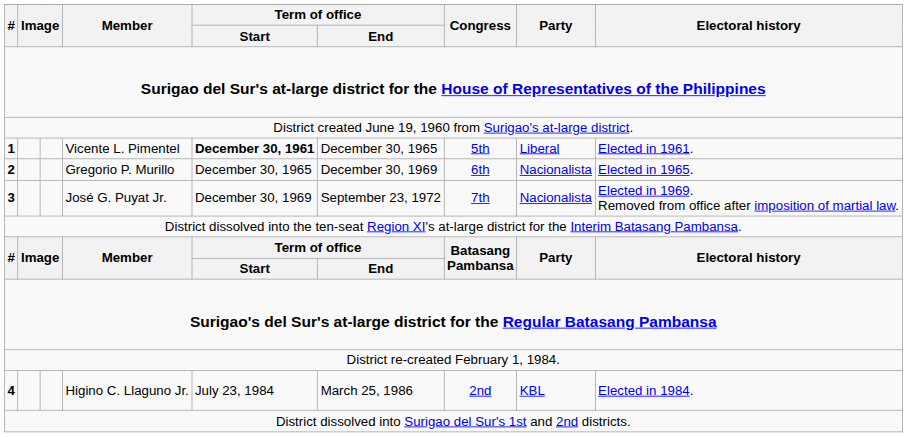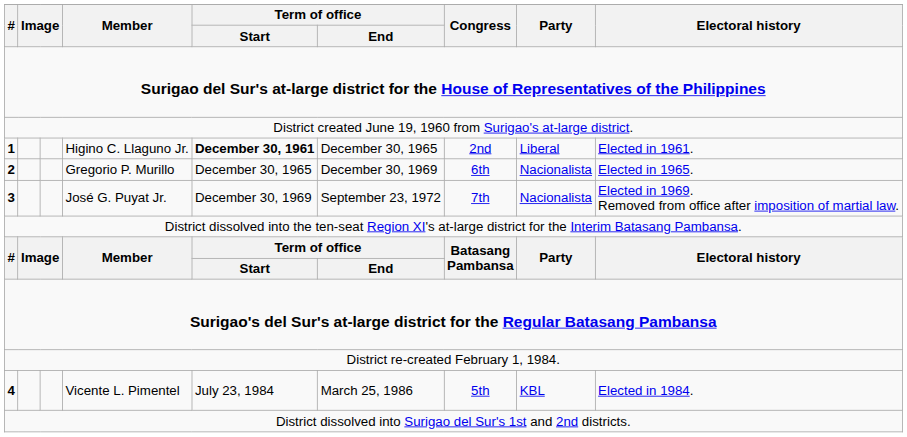(123, 148) Vicente L. Pimentel -> (127, 148) Higino C. Llaguno Jr.
(480, 148) 5th -> (480, 148) 2nd
(127, 390) Higino C. Llaguno Jr. -> (123, 390) Vicente L. Pimentel
(480, 390) 2nd -> (480, 390) 5th
